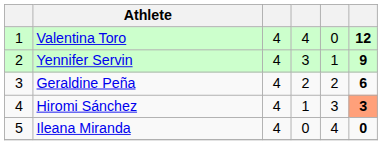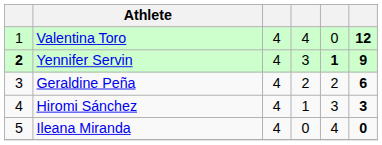(19, 60) normal -> (19, 60) bold
(334, 60) normal -> (334, 60) bold
(363, 106) lightsalmon background -> (363, 106) no background
